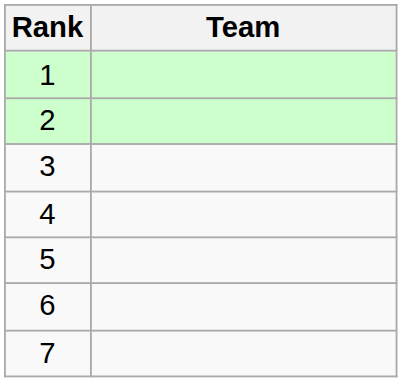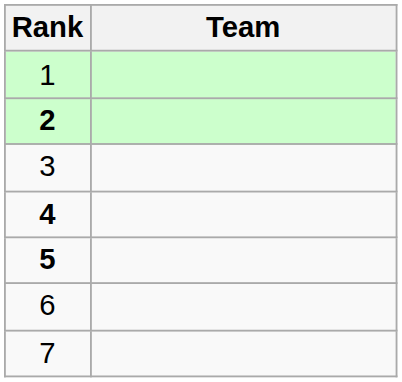(47, 120) normal -> (47, 120) bold
(47, 213) normal -> (47, 213) bold
(47, 259) normal -> (47, 259) bold
